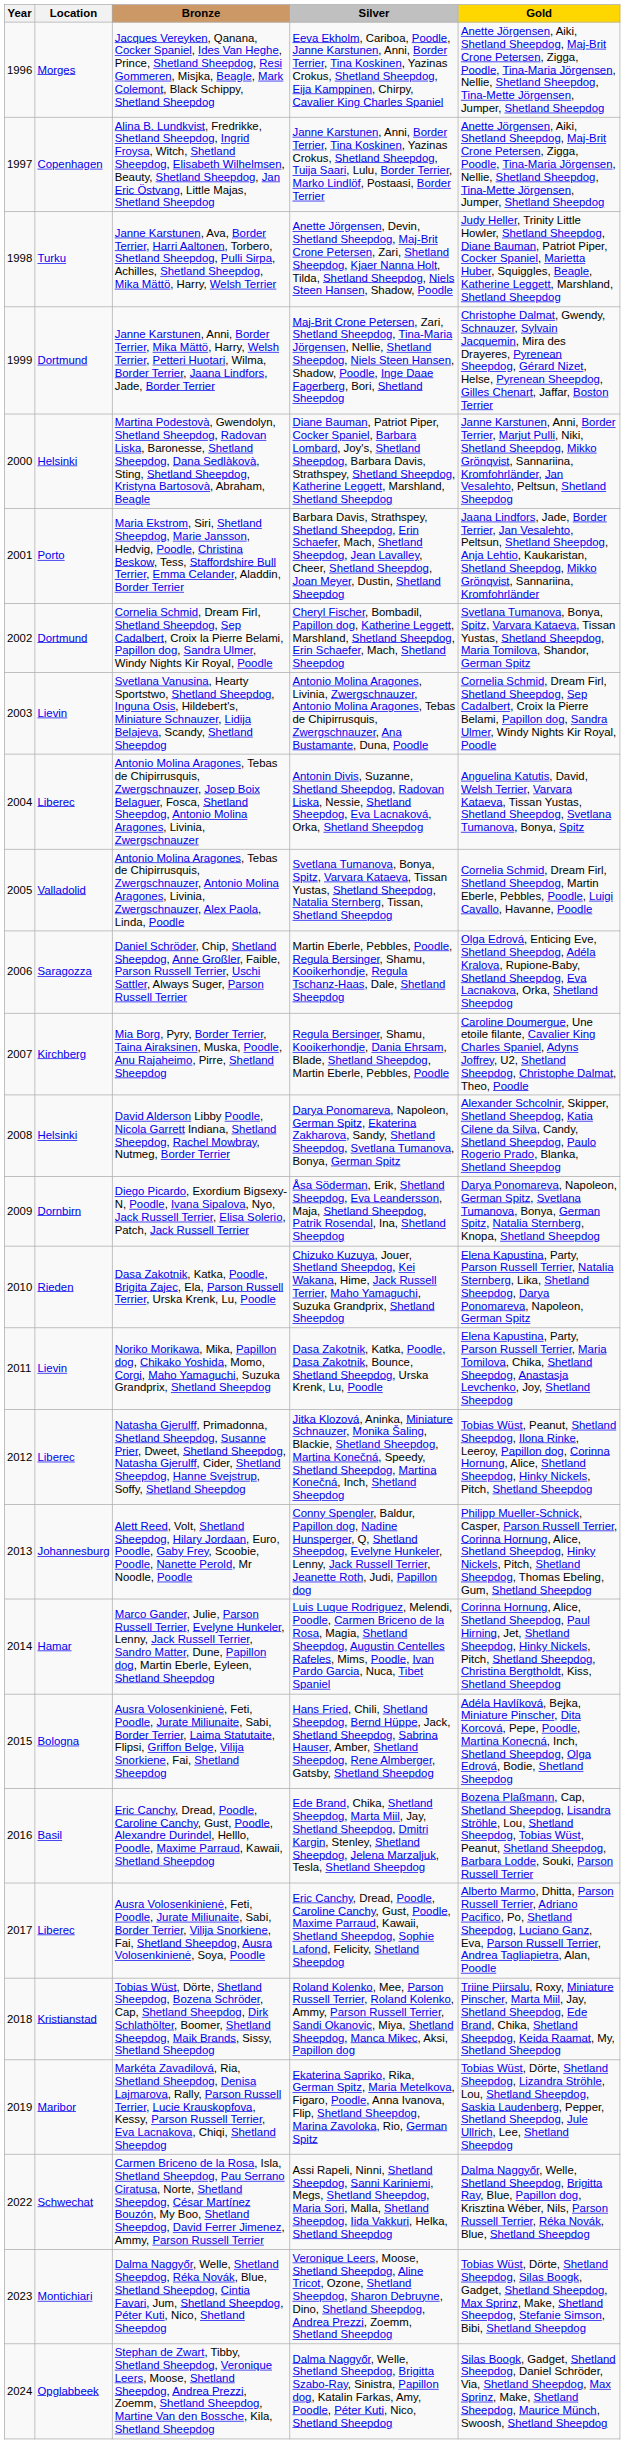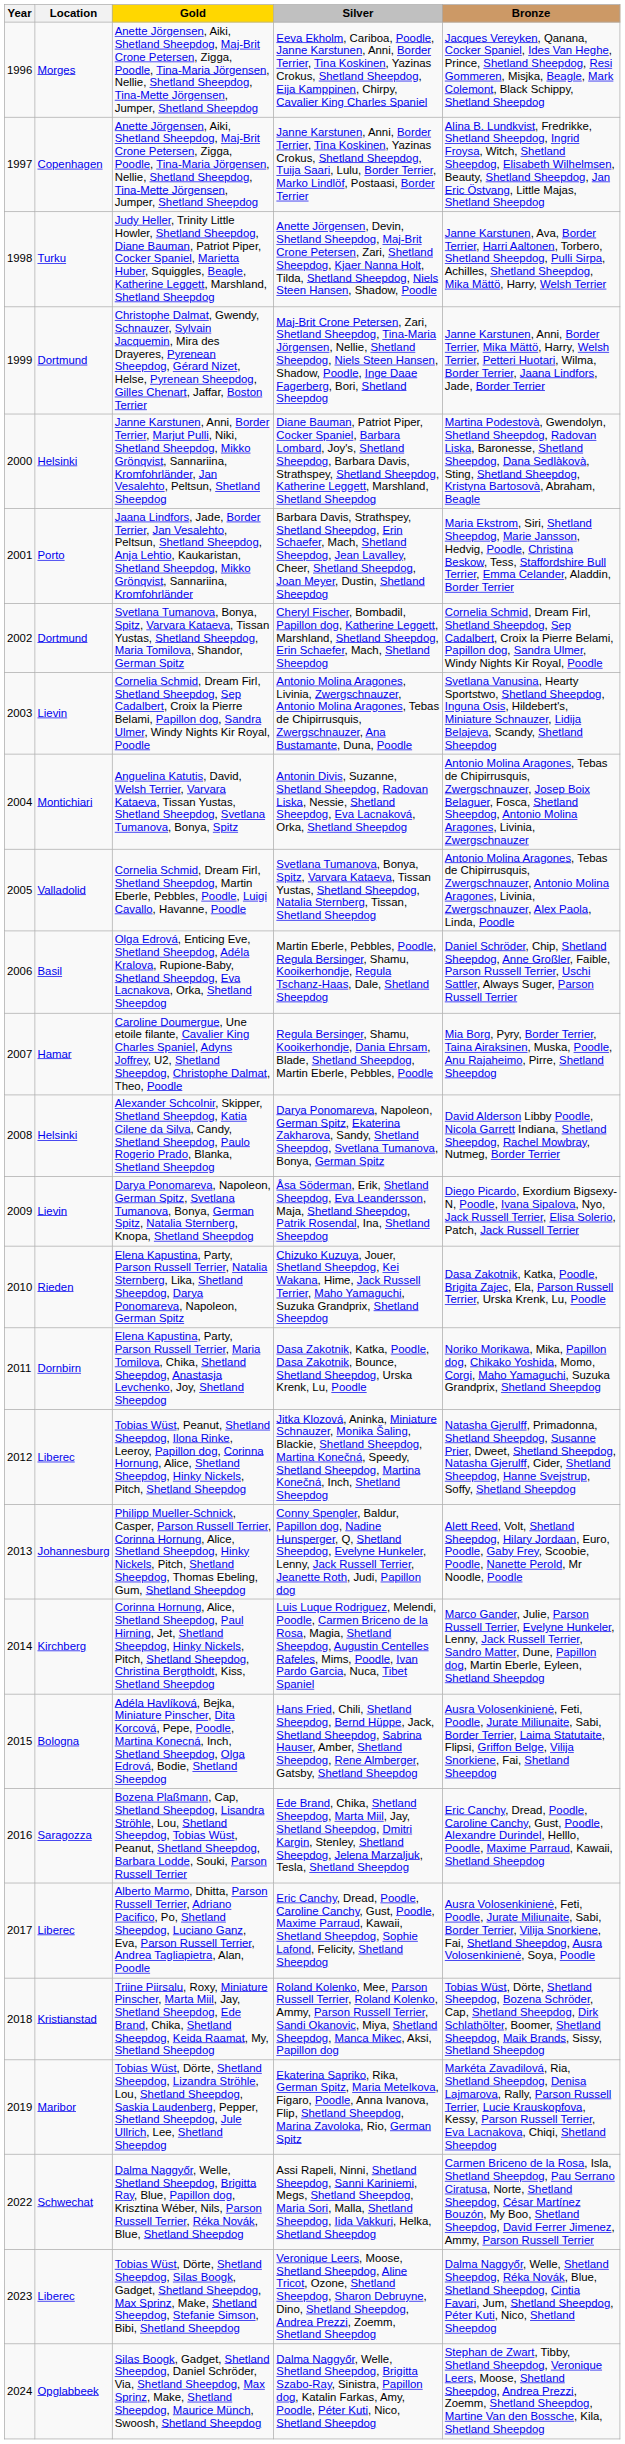columns swapped: (539, 13) <-> (201, 13)
(56, 801) Liberec -> (65, 801) Montichiari
(65, 972) Saragozza -> (50, 972) Basil
(62, 1054) Kirchberg -> (55, 1054) Hamar
(59, 1211) Dornbirn -> (52, 1211) Lievin
(52, 1368) Lievin -> (59, 1368) Dornbirn
(55, 1646) Hamar -> (62, 1646) Kirchberg
(50, 1835) Basil -> (65, 1835) Saragozza
(65, 2296) Montichiari -> (56, 2296) Liberec
